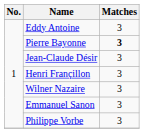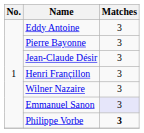(119, 43) bold -> (119, 43) normal
(119, 105) no background -> (119, 105) lavender background
(119, 120) normal -> (119, 120) bold
